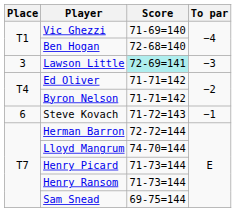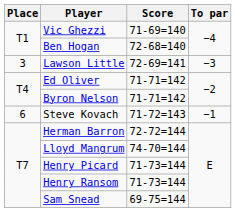(158, 64) paleturquoise background -> (158, 64) no background
